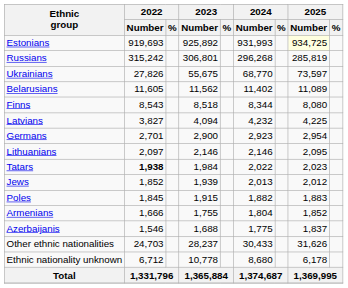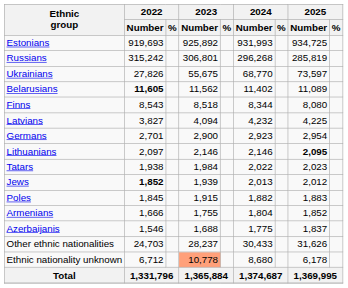(310, 43) lightyellow background -> (310, 43) no background
(149, 89) normal -> (149, 89) bold
(315, 151) normal -> (315, 151) bold
(151, 167) bold -> (151, 167) normal
(151, 182) normal -> (151, 182) bold
(203, 259) no background -> (203, 259) lightsalmon background
